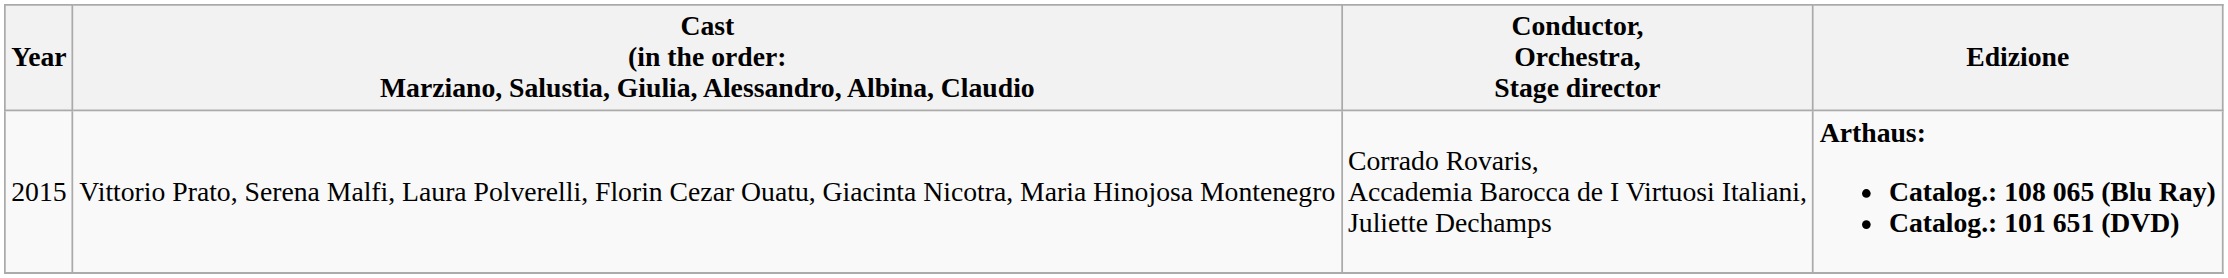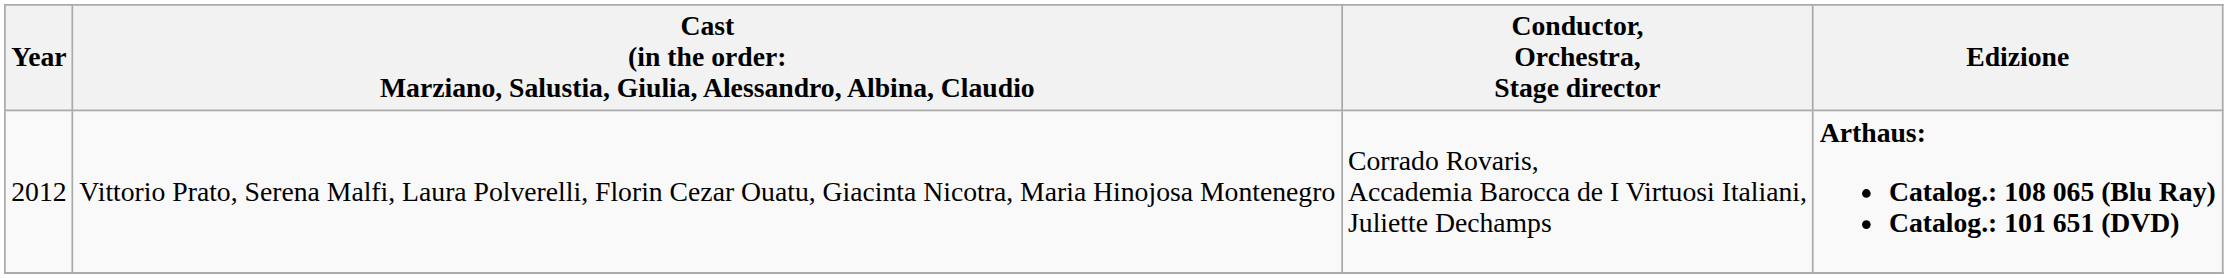(39, 191) 2015 -> (39, 191) 2012
